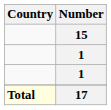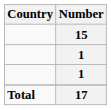(21, 94) lightyellow background -> (21, 94) no background
